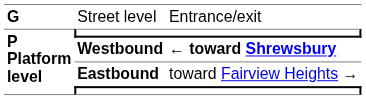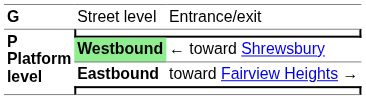(120, 49) no background -> (120, 49) lightgreen background
(253, 49) bold -> (247, 49) normal
